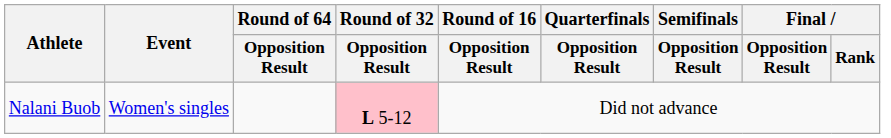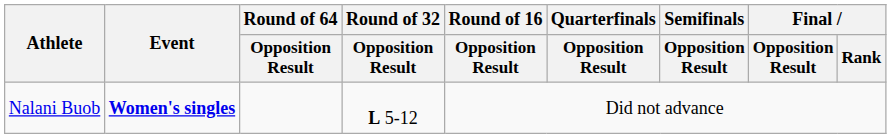(169, 108) normal -> (172, 108) bold
(387, 118) pink background -> (393, 118) no background
